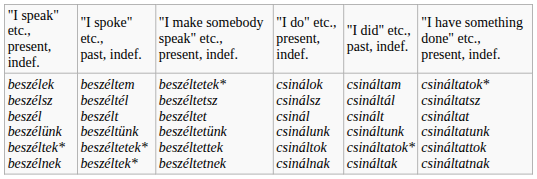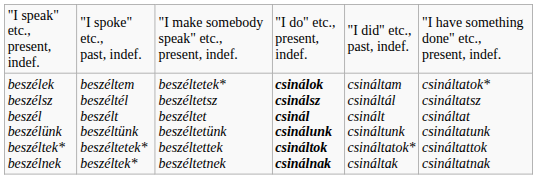(303, 123) normal -> (304, 123) bold
